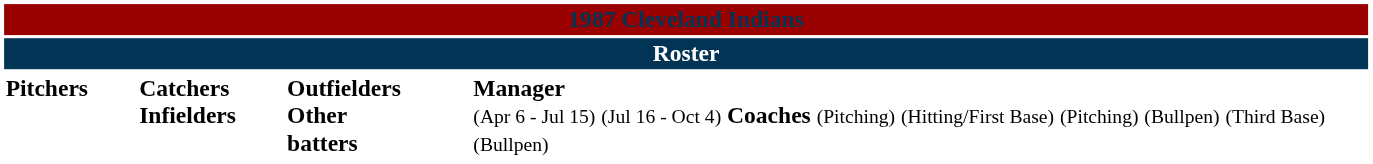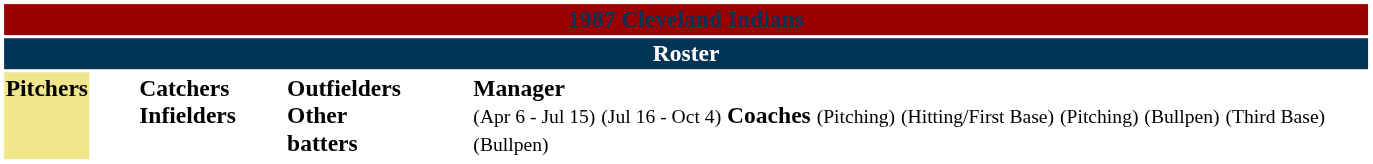(47, 87) no background -> (47, 87) khaki background
